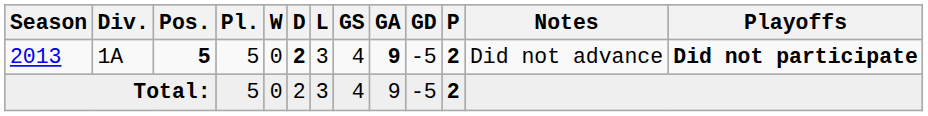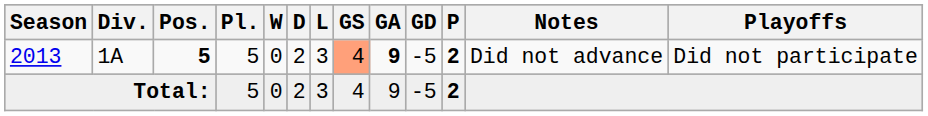(299, 57) bold -> (299, 57) normal
(358, 57) no background -> (358, 57) lightsalmon background
(796, 57) bold -> (796, 57) normal
